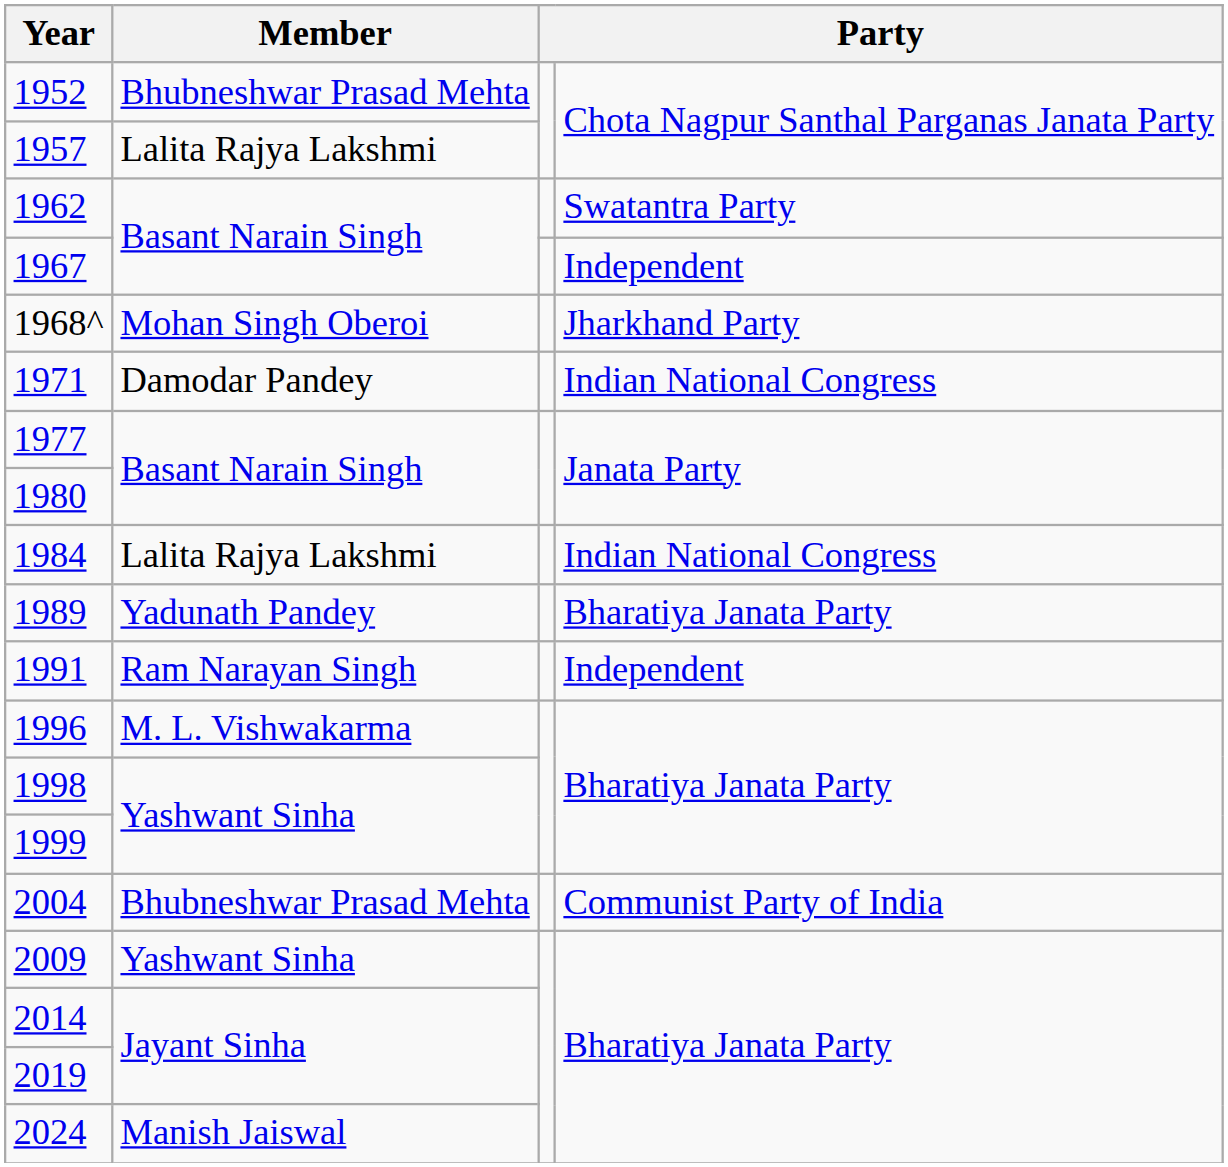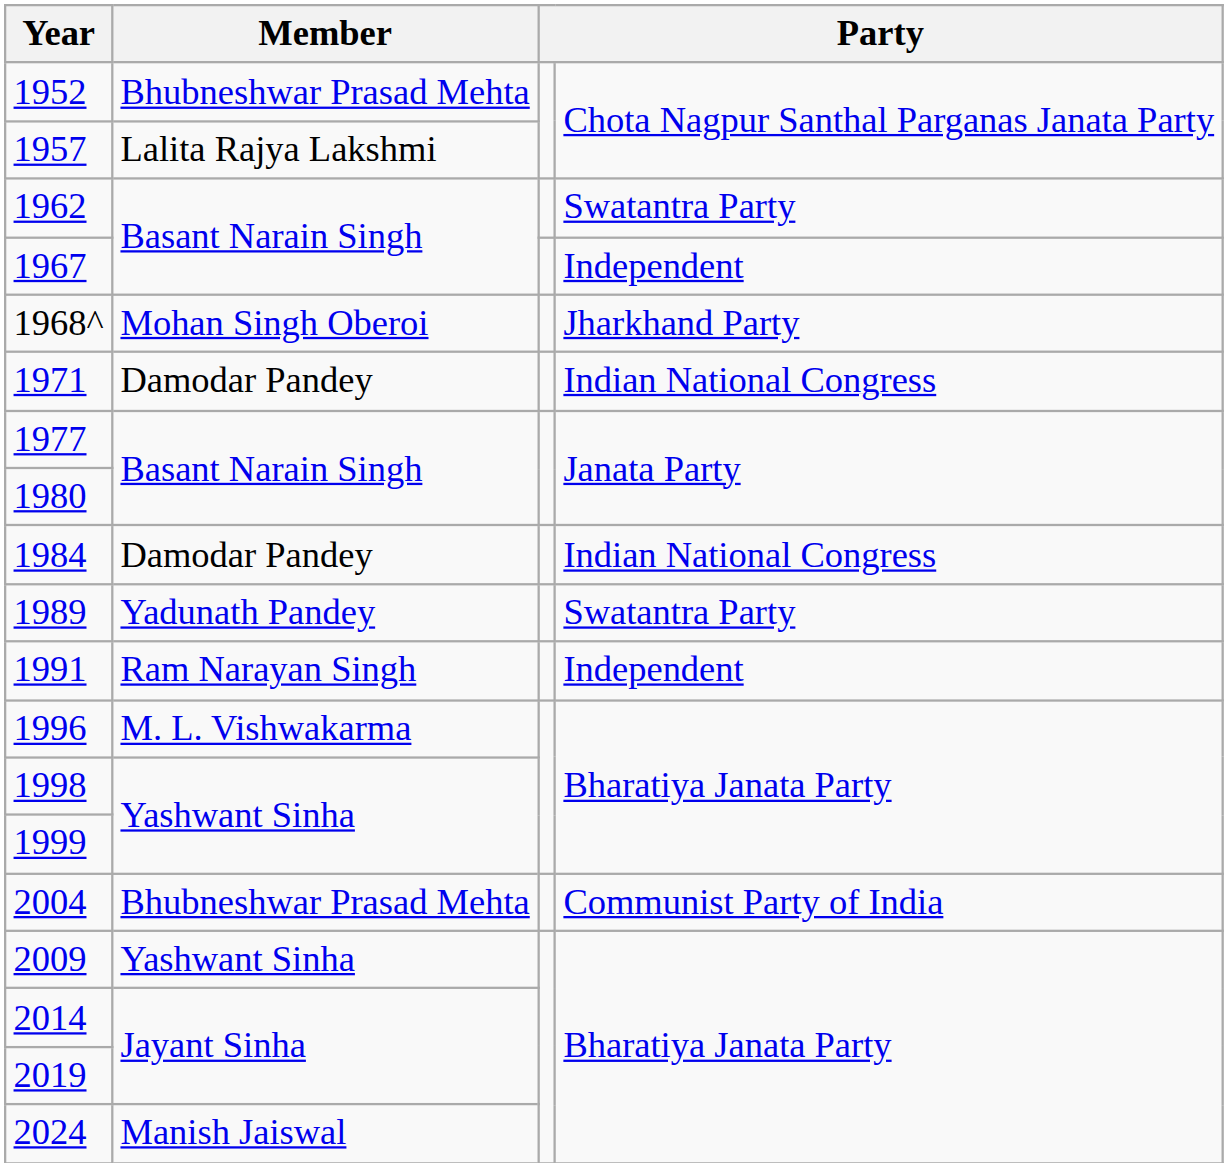(278, 554) Lalita Rajya Lakshmi -> (247, 554) Damodar Pandey
(727, 611) Bharatiya Janata Party -> (679, 611) Swatantra Party
